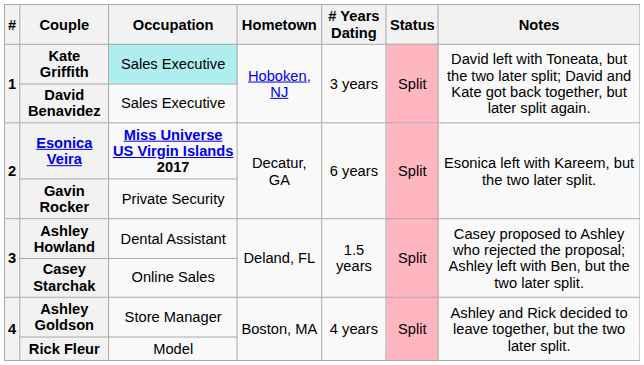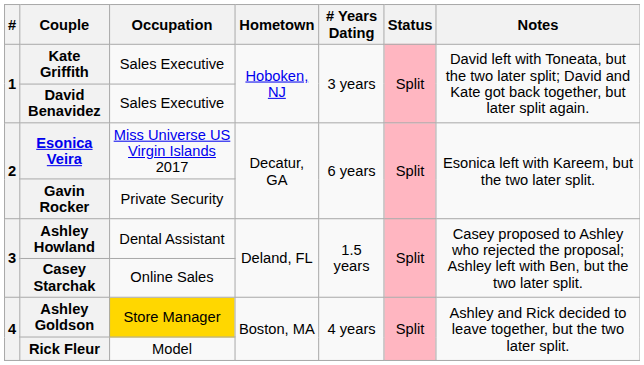(173, 64) paleturquoise background -> (172, 64) no background
(173, 151) bold -> (172, 151) normal
(173, 318) no background -> (172, 318) gold background
